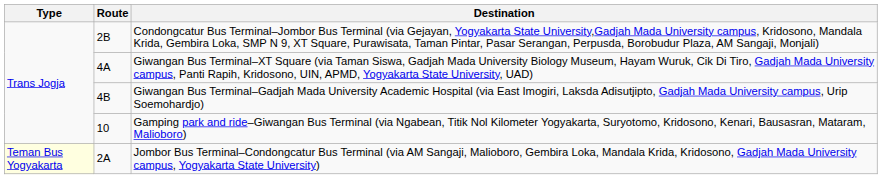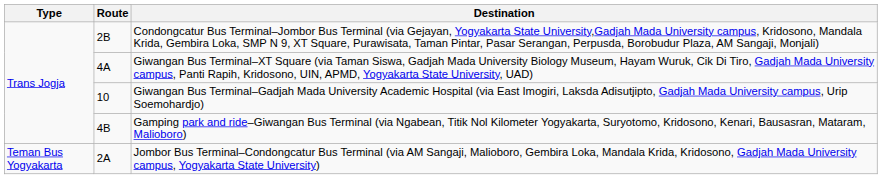(104, 98) 4B -> (103, 98) 10
(103, 128) 10 -> (104, 128) 4B
(35, 158) lightyellow background -> (35, 158) no background
